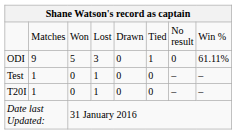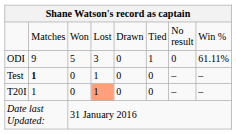(34, 75) normal -> (34, 75) bold
(96, 92) no background -> (96, 92) lightsalmon background
